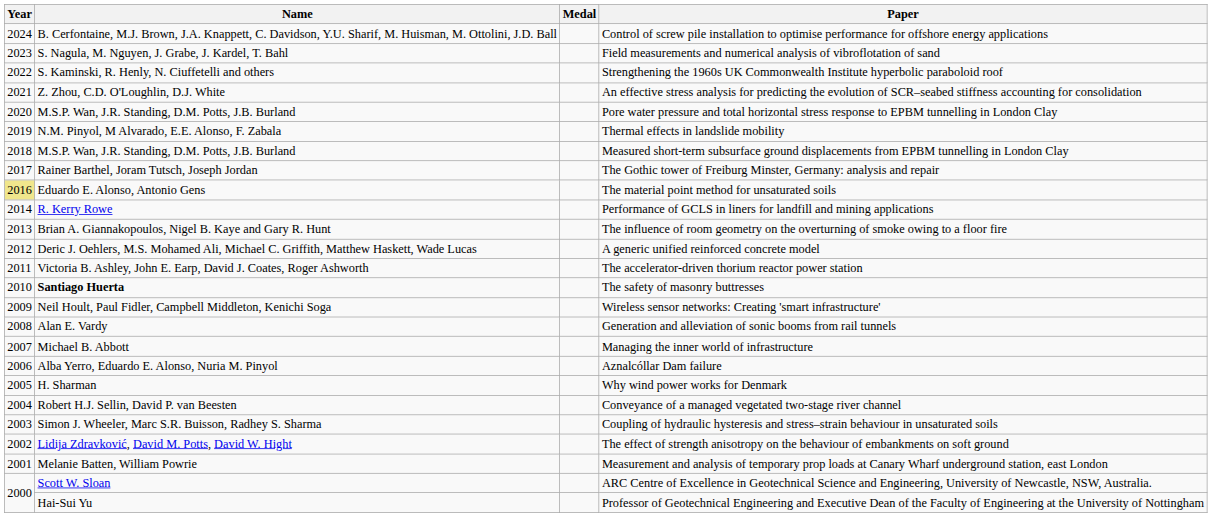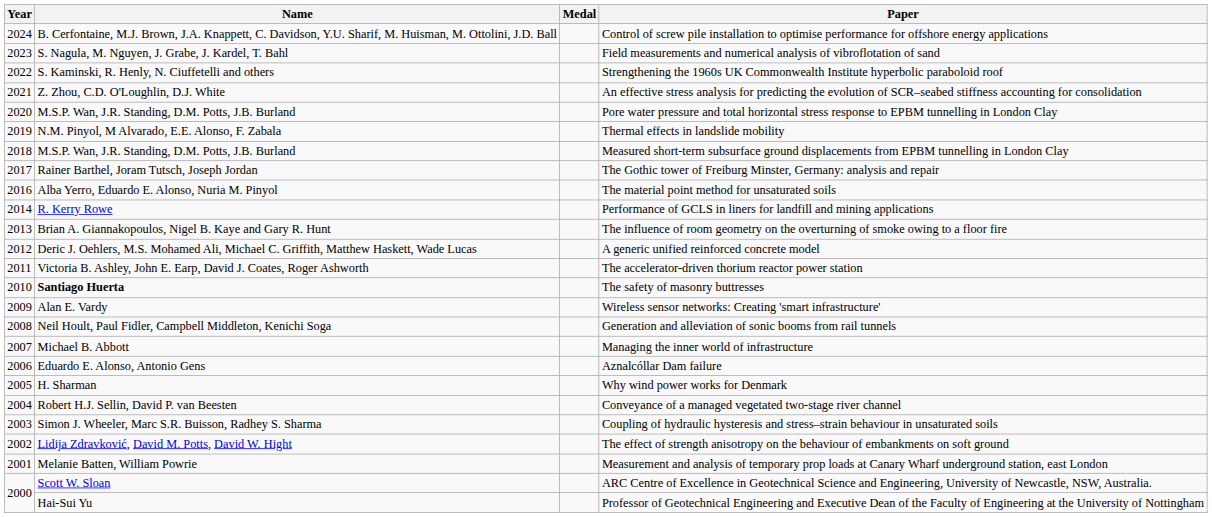(20, 190) khaki background -> (20, 190) no background
(121, 190) Eduardo E. Alonso, Antonio Gens -> (158, 190) Alba Yerro, Eduardo E. Alonso, Nuria M. Pinyol
(184, 307) Neil Hoult, Paul Fidler, Campbell Middleton, Kenichi Soga -> (72, 307) Alan E. Vardy
(72, 326) Alan E. Vardy -> (184, 326) Neil Hoult, Paul Fidler, Campbell Middleton, Kenichi Soga
(158, 365) Alba Yerro, Eduardo E. Alonso, Nuria M. Pinyol -> (121, 365) Eduardo E. Alonso, Antonio Gens
